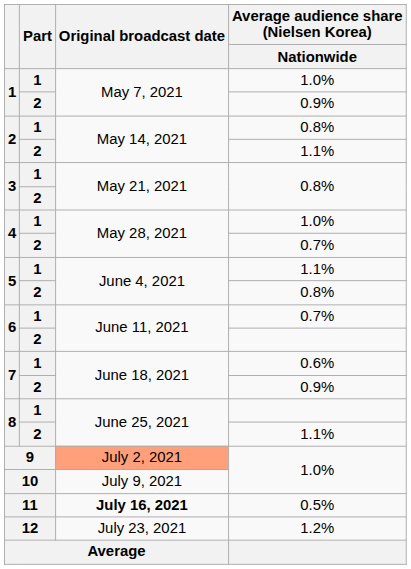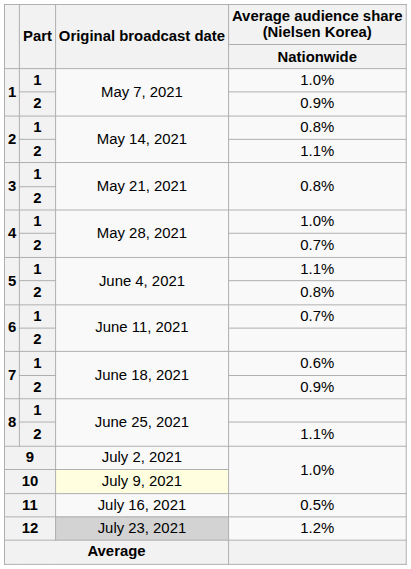(142, 457) lightsalmon background -> (142, 457) no background
(142, 481) no background -> (142, 481) lightyellow background
(142, 505) bold -> (142, 505) normal
(142, 528) no background -> (142, 528) lightgrey background
